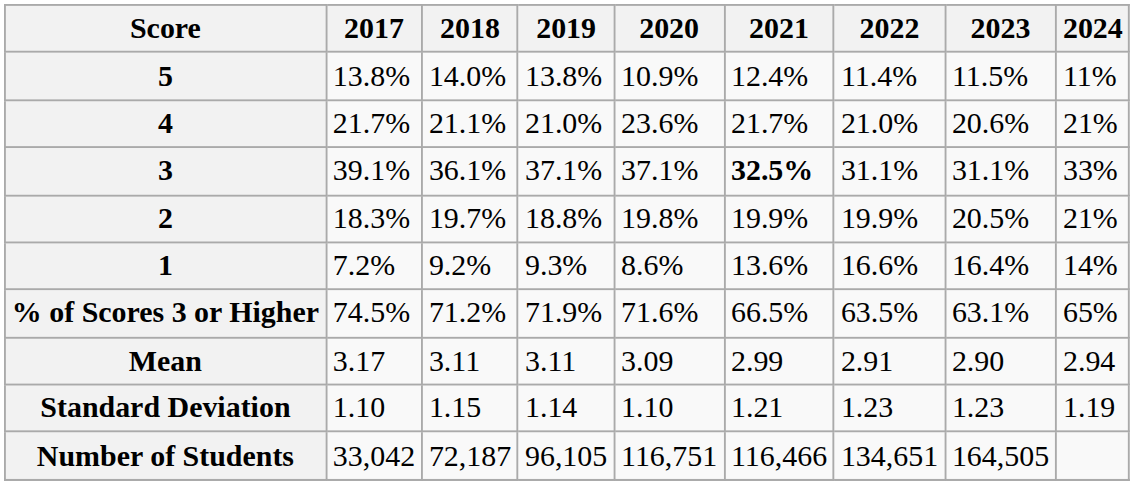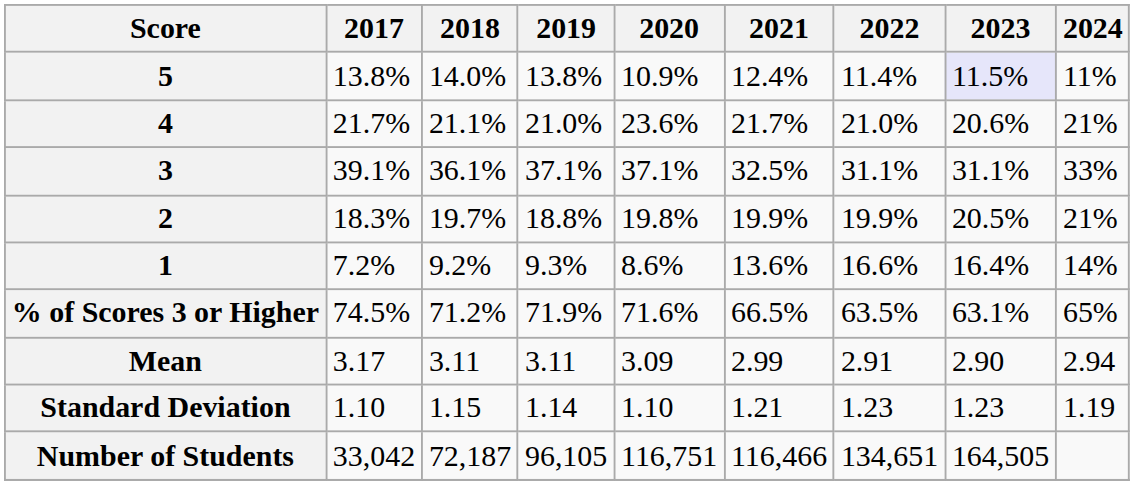(990, 75) no background -> (990, 75) lavender background
(772, 170) bold -> (770, 170) normal
